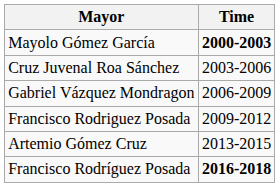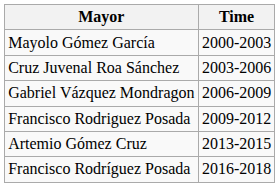(237, 42) bold -> (237, 42) normal
(237, 169) bold -> (237, 169) normal
